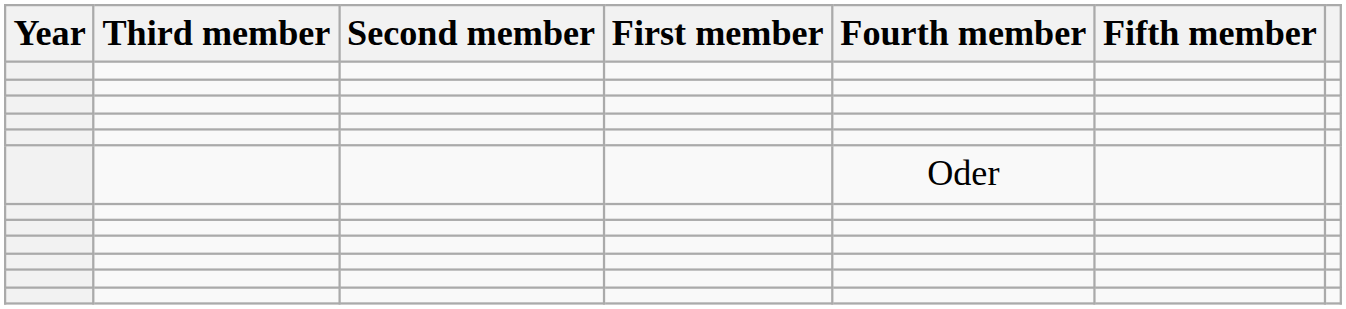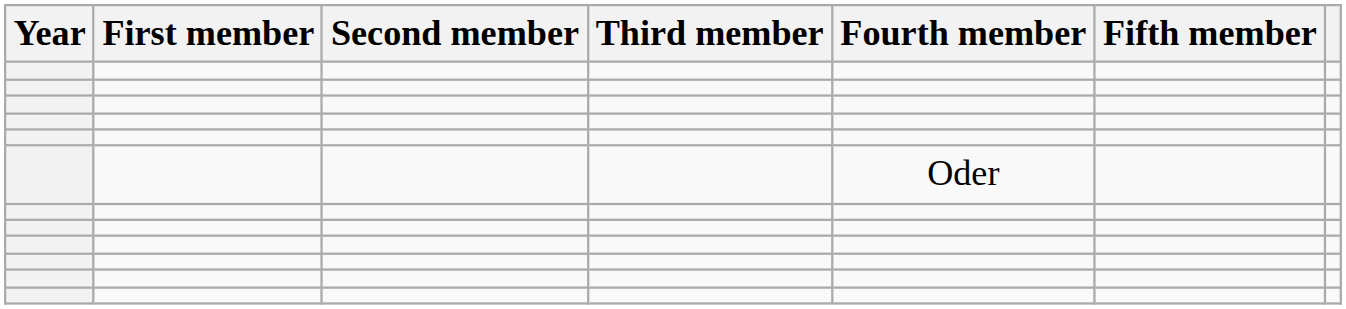columns swapped: (718, 33) <-> (216, 33)
